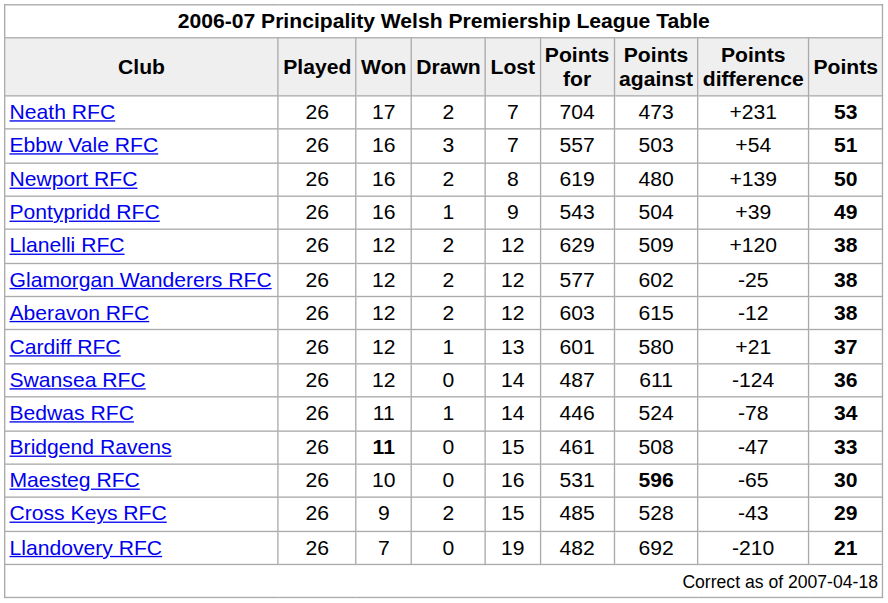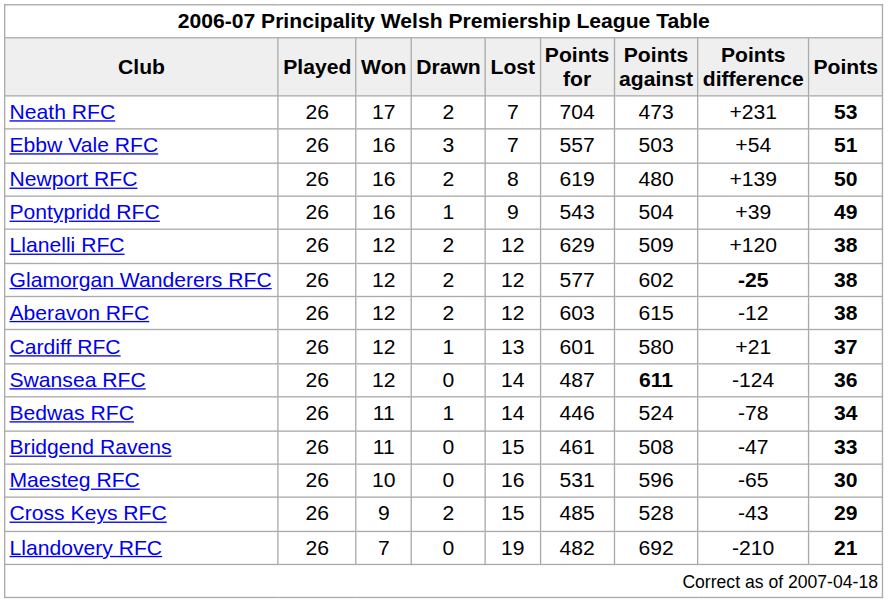(753, 279) normal -> (753, 279) bold
(656, 380) normal -> (656, 380) bold
(384, 447) bold -> (384, 447) normal
(656, 480) bold -> (656, 480) normal
